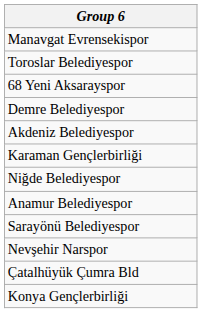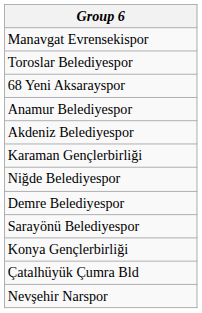(66, 109) Demre Belediyespor -> (70, 109) Anamur Belediyespor
(70, 202) Anamur Belediyespor -> (66, 202) Demre Belediyespor
(58, 249) Nevşehir Narspor -> (68, 249) Konya Gençlerbirliği
(68, 296) Konya Gençlerbirliği -> (58, 296) Nevşehir Narspor
